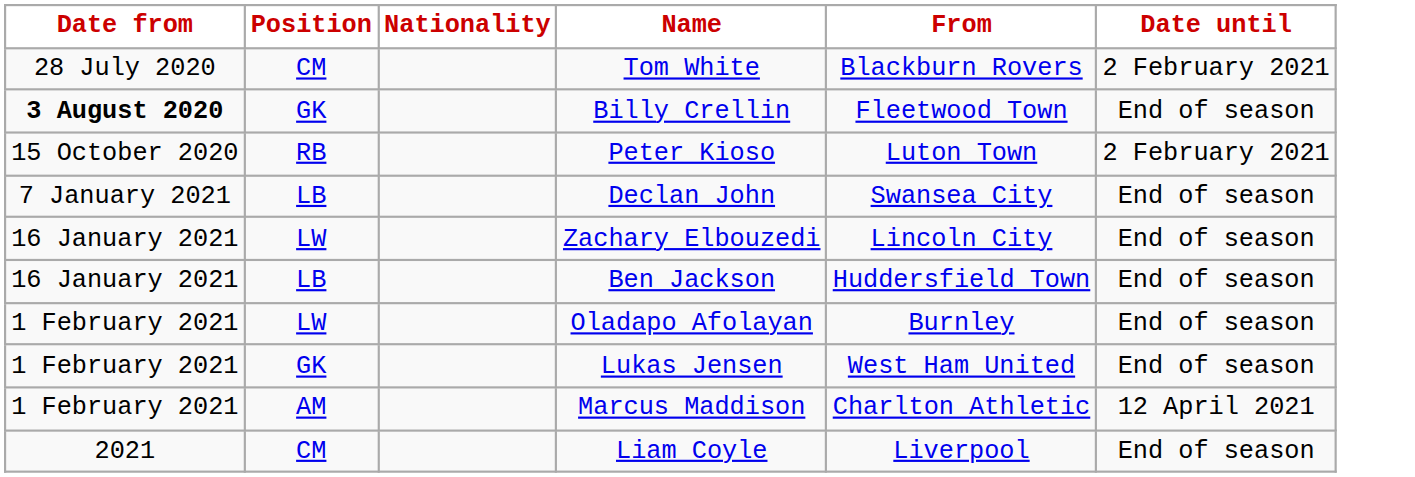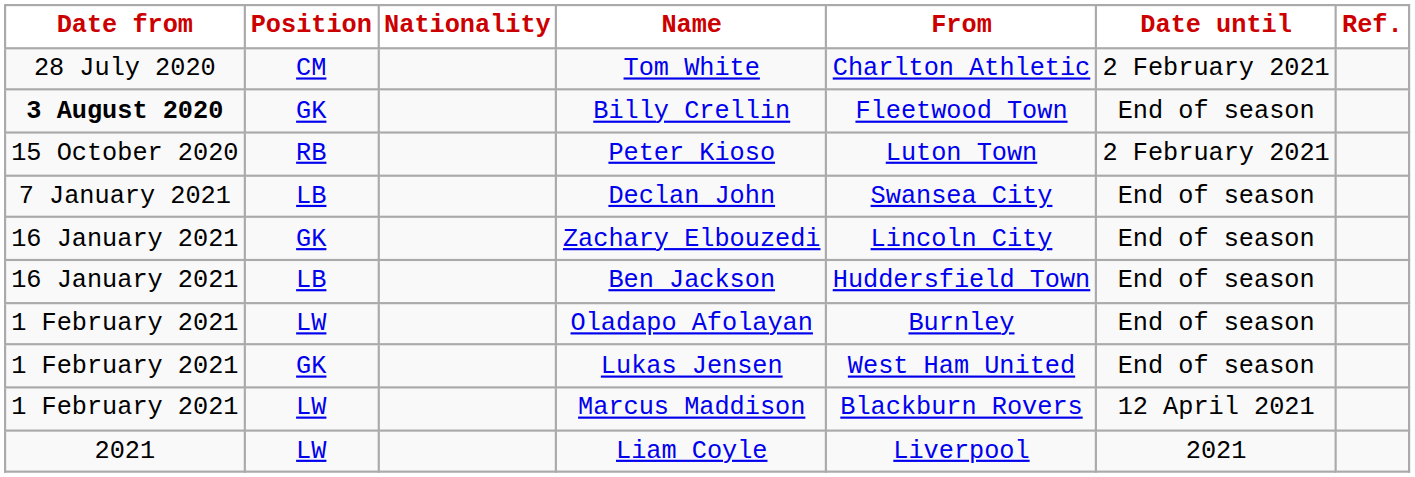+ column: (1372, 26)
(961, 68) Blackburn Rovers -> (962, 68) Charlton Athletic
(311, 238) LW -> (311, 238) GK
(311, 408) AM -> (311, 408) LW
(962, 408) Charlton Athletic -> (961, 408) Blackburn Rovers
(311, 451) CM -> (311, 451) LW
(1216, 451) End of season -> (1216, 451) 2021
